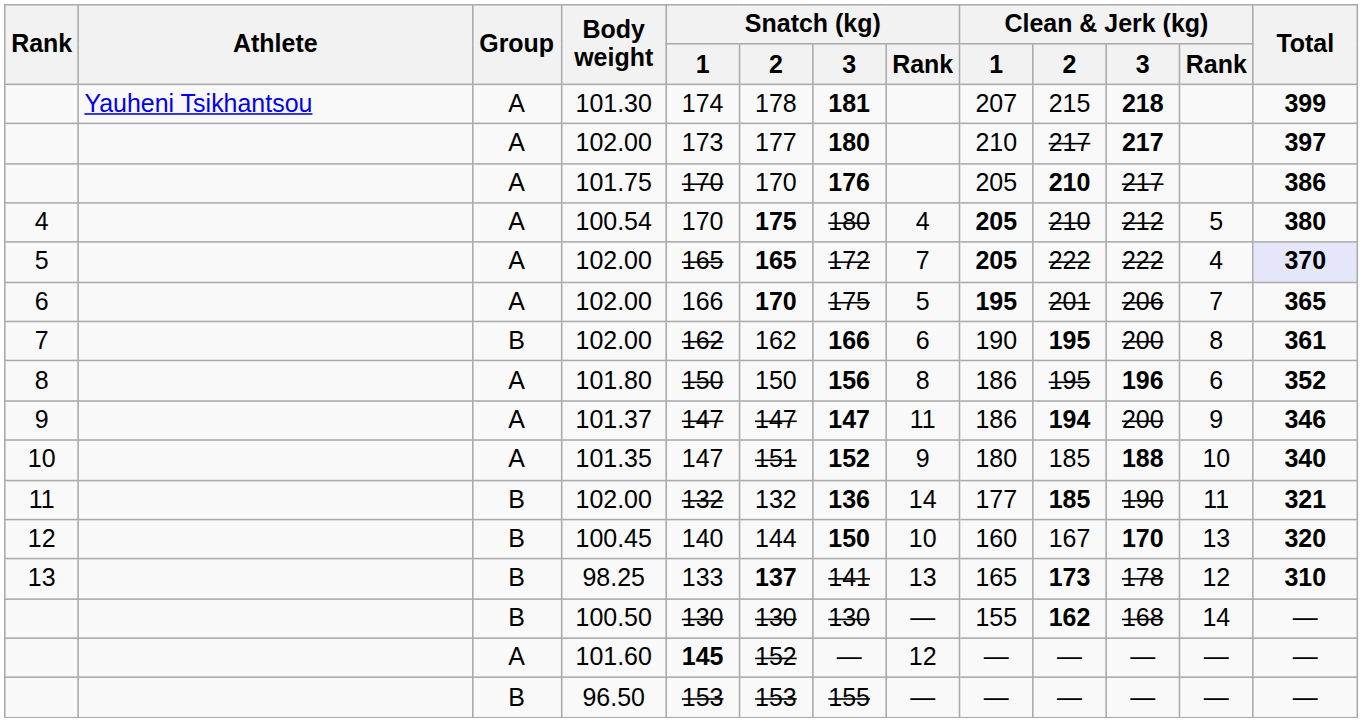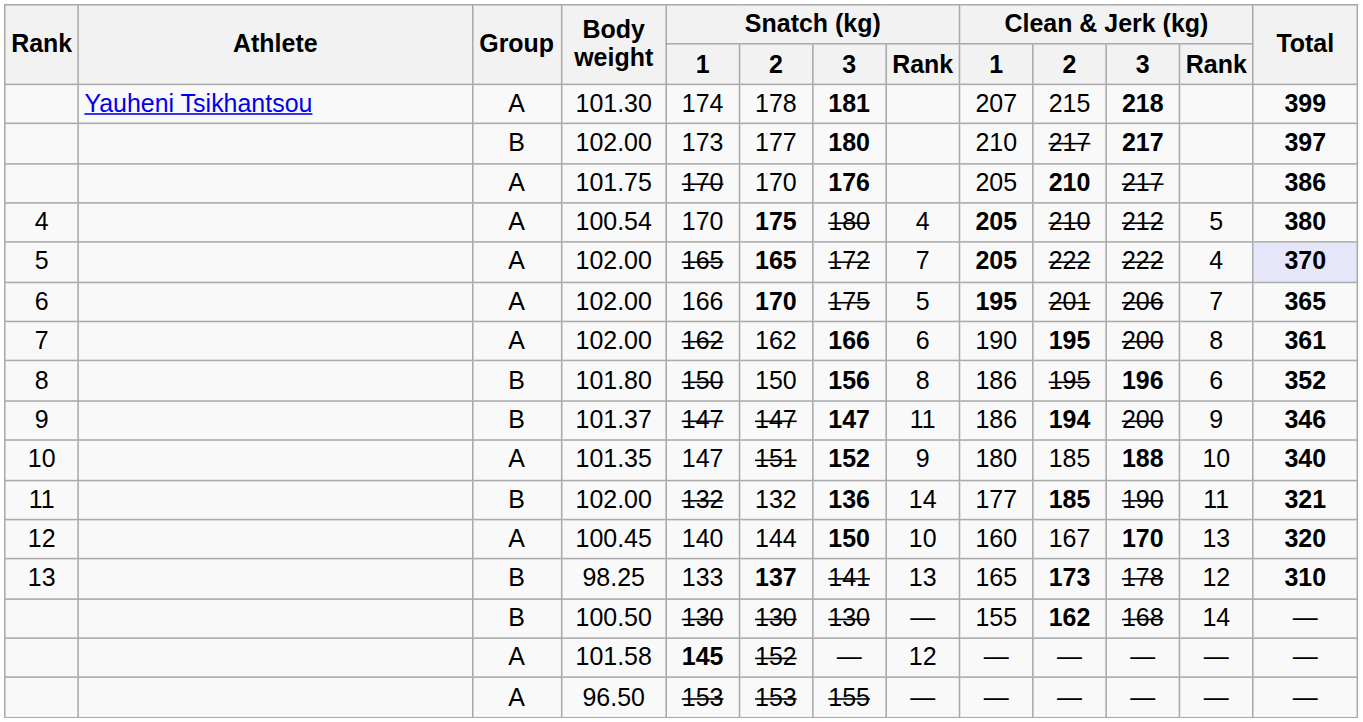(517, 143) A -> (517, 143) B
(517, 340) B -> (517, 340) A
(517, 380) A -> (517, 380) B
(517, 420) A -> (517, 420) B
(517, 538) B -> (517, 538) A
(614, 657) 101.60 -> (614, 657) 101.58
(517, 697) B -> (517, 697) A
